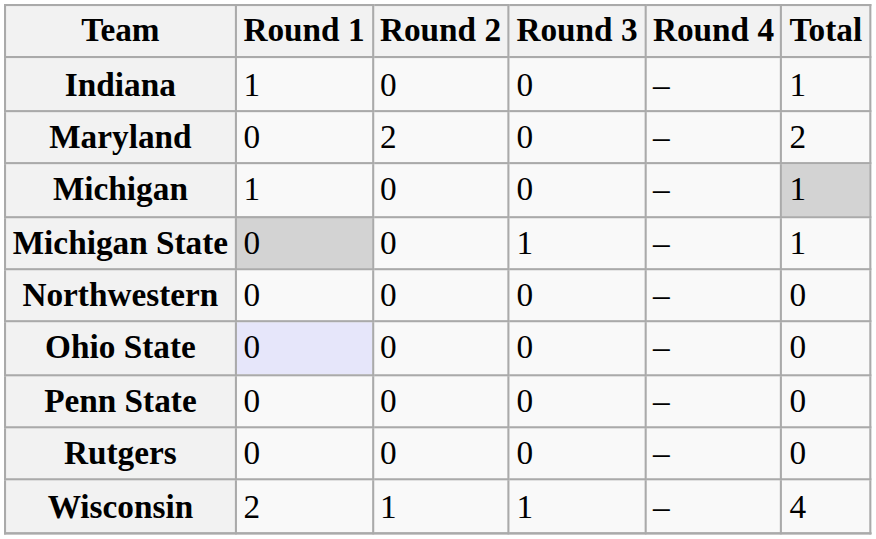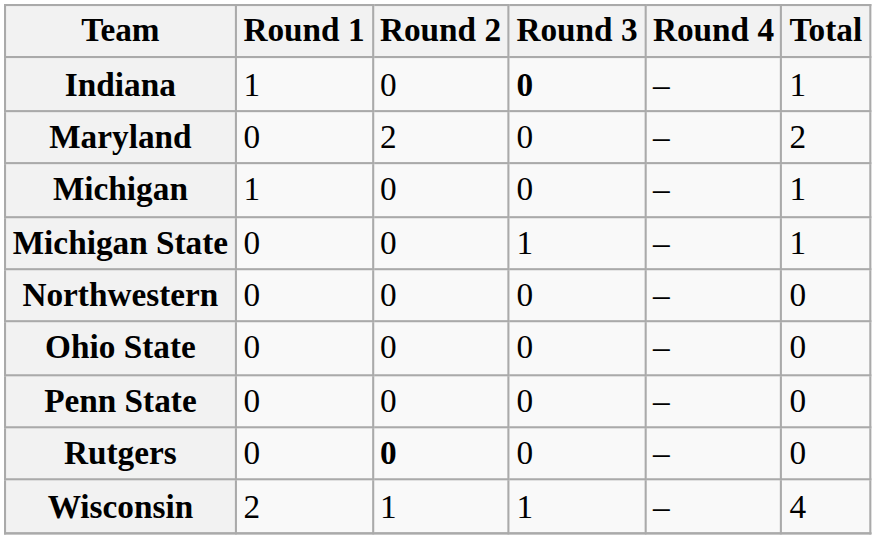(525, 83) normal -> (525, 83) bold
(798, 189) lightgrey background -> (798, 189) no background
(252, 242) lightgrey background -> (252, 242) no background
(252, 347) lavender background -> (252, 347) no background
(388, 453) normal -> (388, 453) bold
